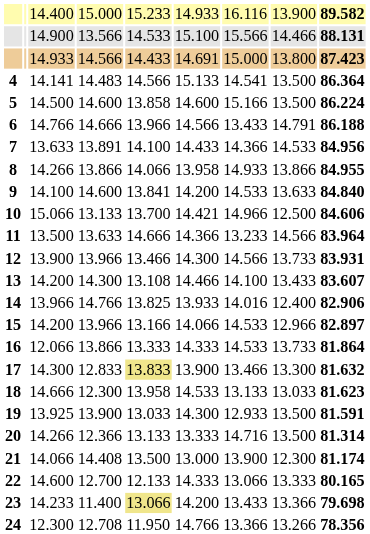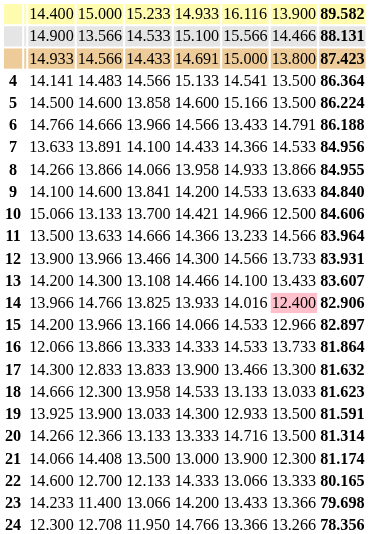(294, 302) no background -> (294, 302) pink background
(148, 369) khaki background -> (148, 369) no background
(148, 502) khaki background -> (148, 502) no background
